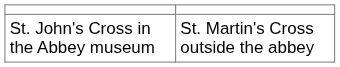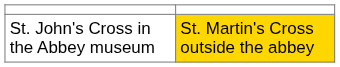(247, 38) no background -> (247, 38) gold background
